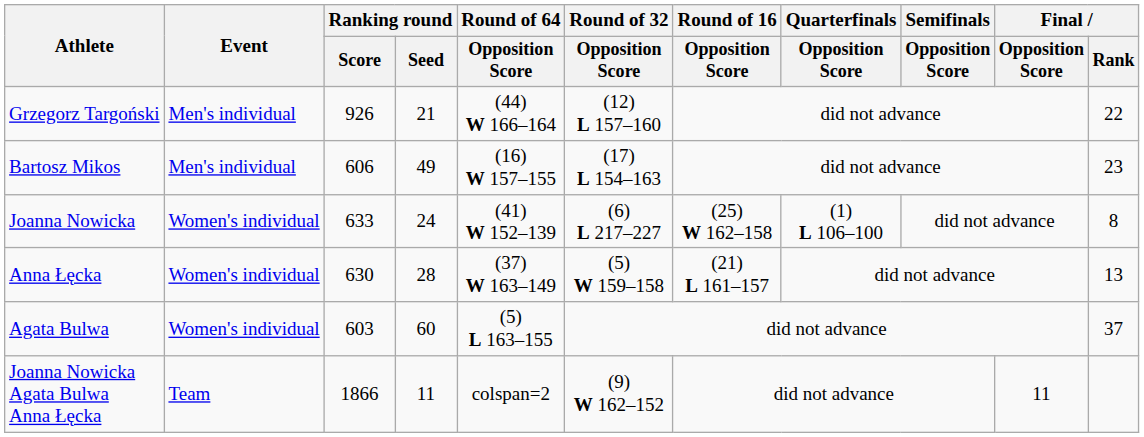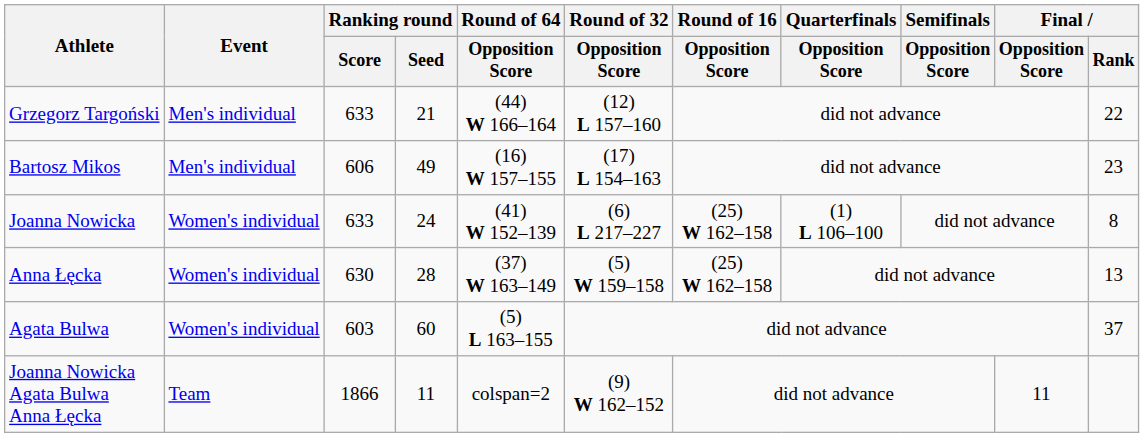(360, 113) 926 -> (360, 113) 633
(727, 275) (21) L 161–157 -> (727, 275) (25) W 162–158
